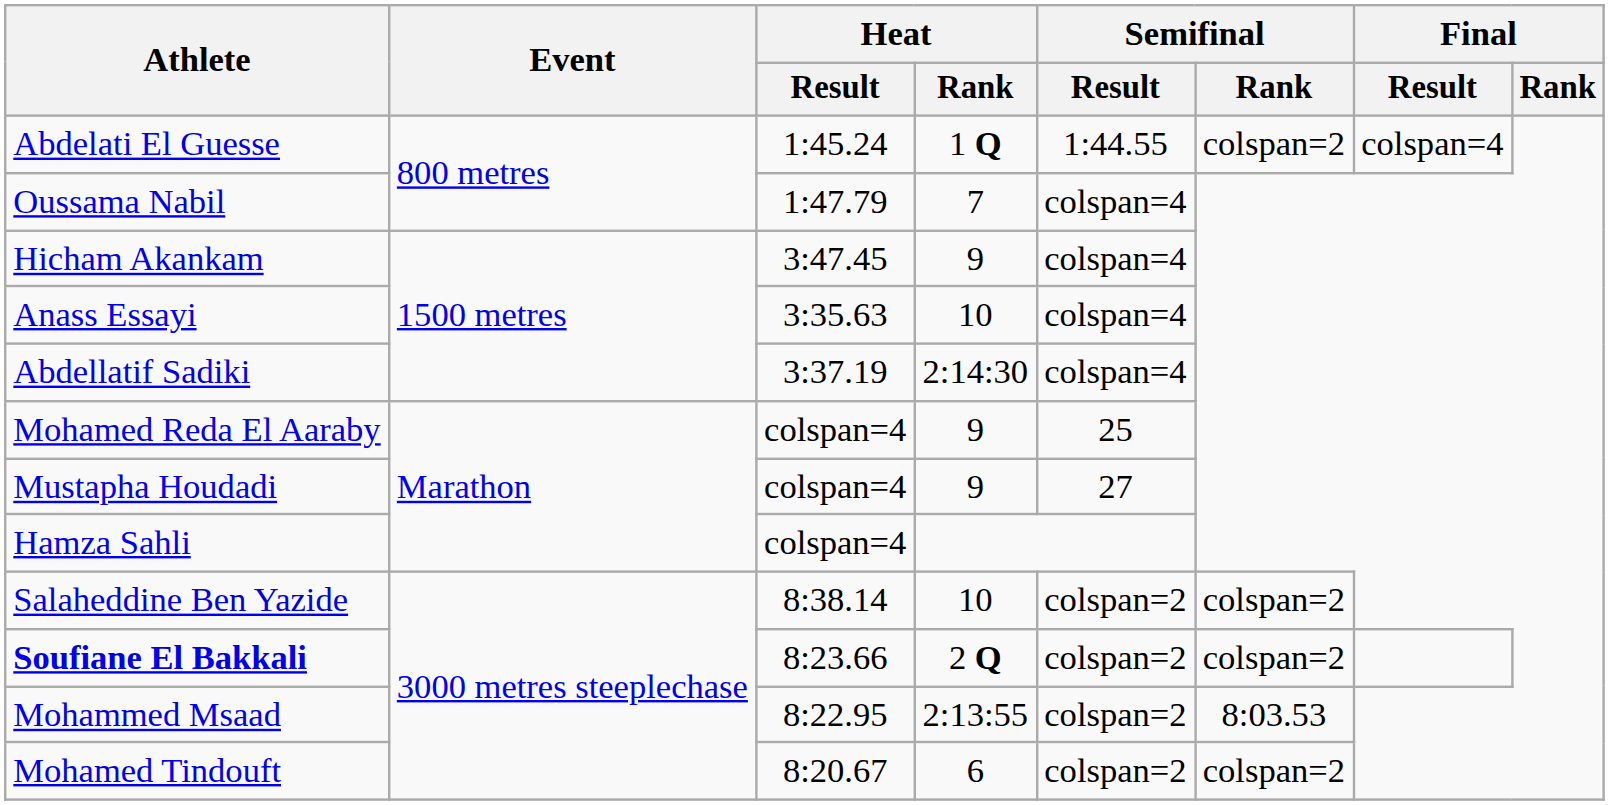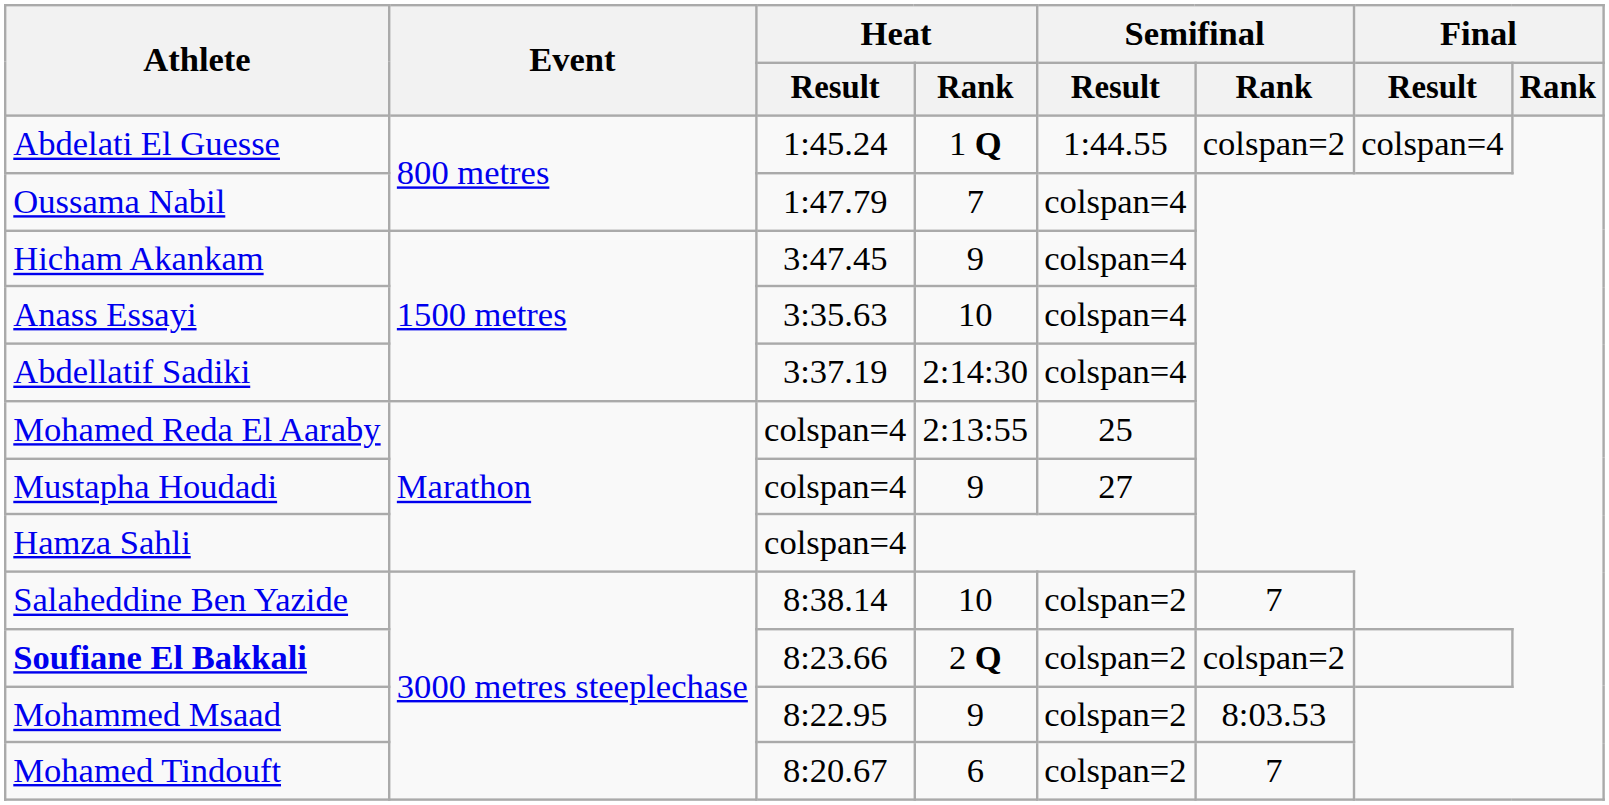(975, 429) 9 -> (975, 429) 2:13:55
(1274, 600) colspan=2 -> (1274, 600) 7
(975, 714) 2:13:55 -> (975, 714) 9
(1274, 771) colspan=2 -> (1274, 771) 7
